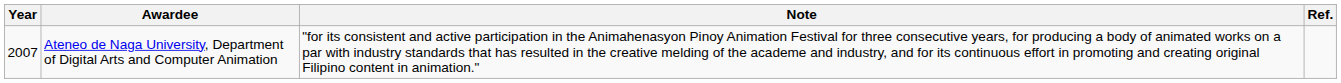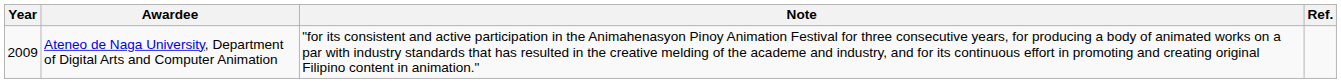(23, 52) 2007 -> (23, 52) 2009
